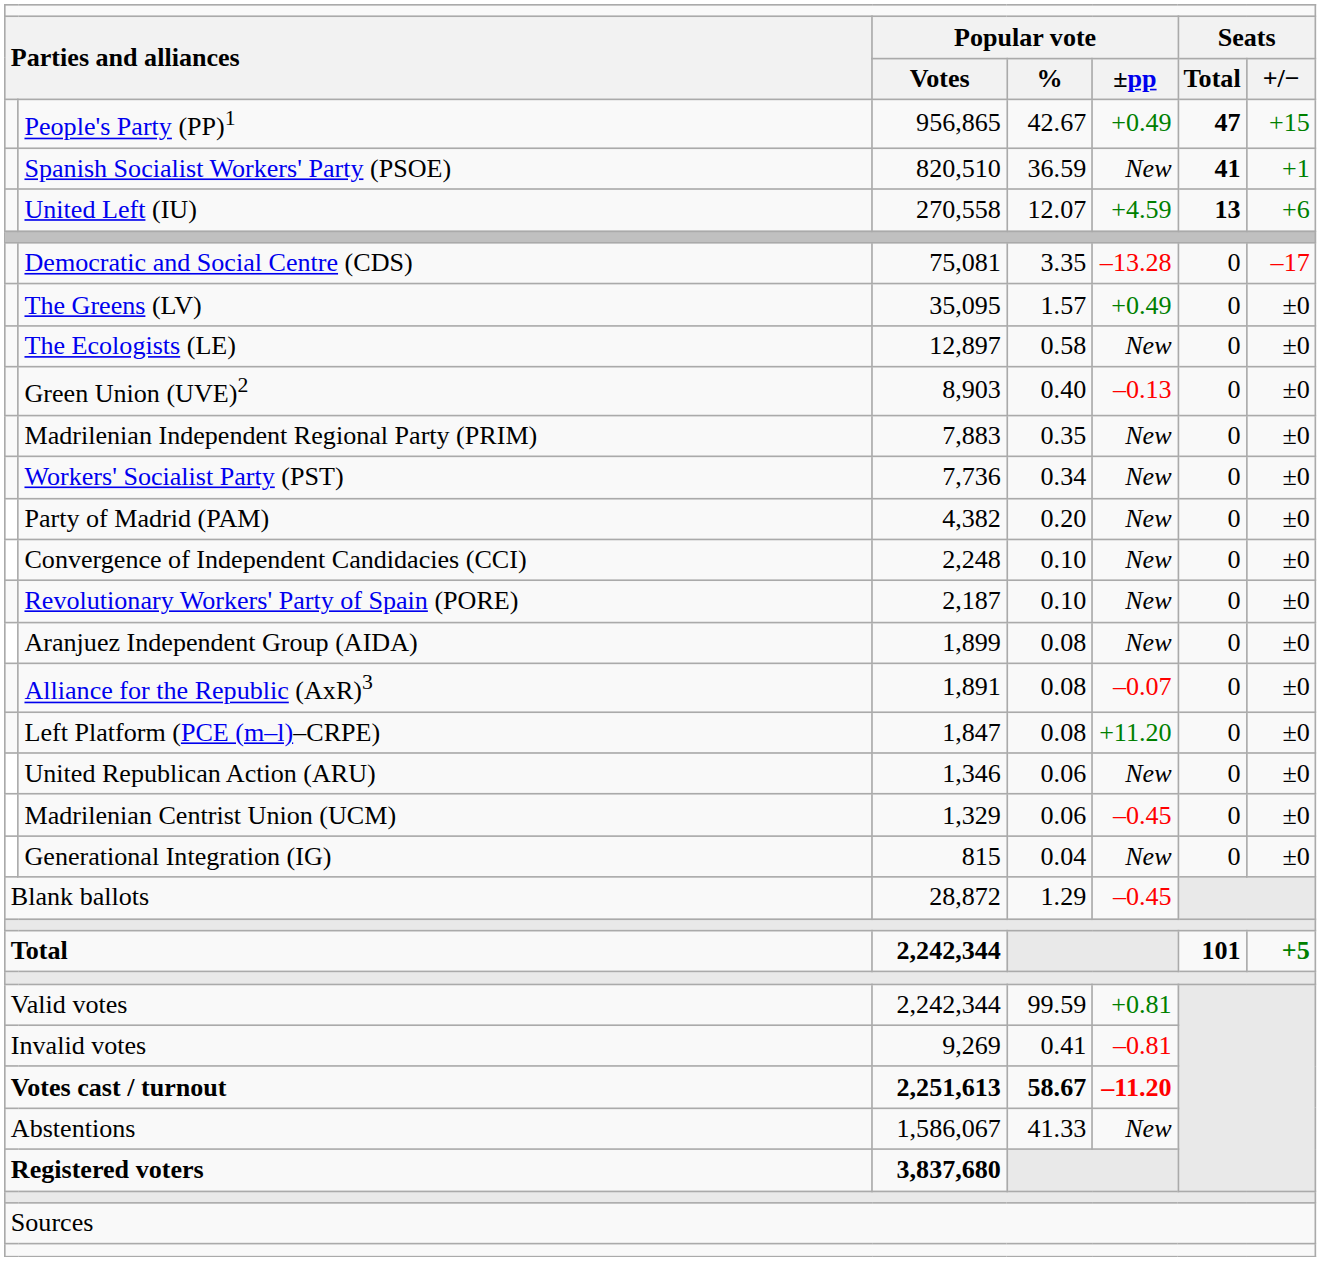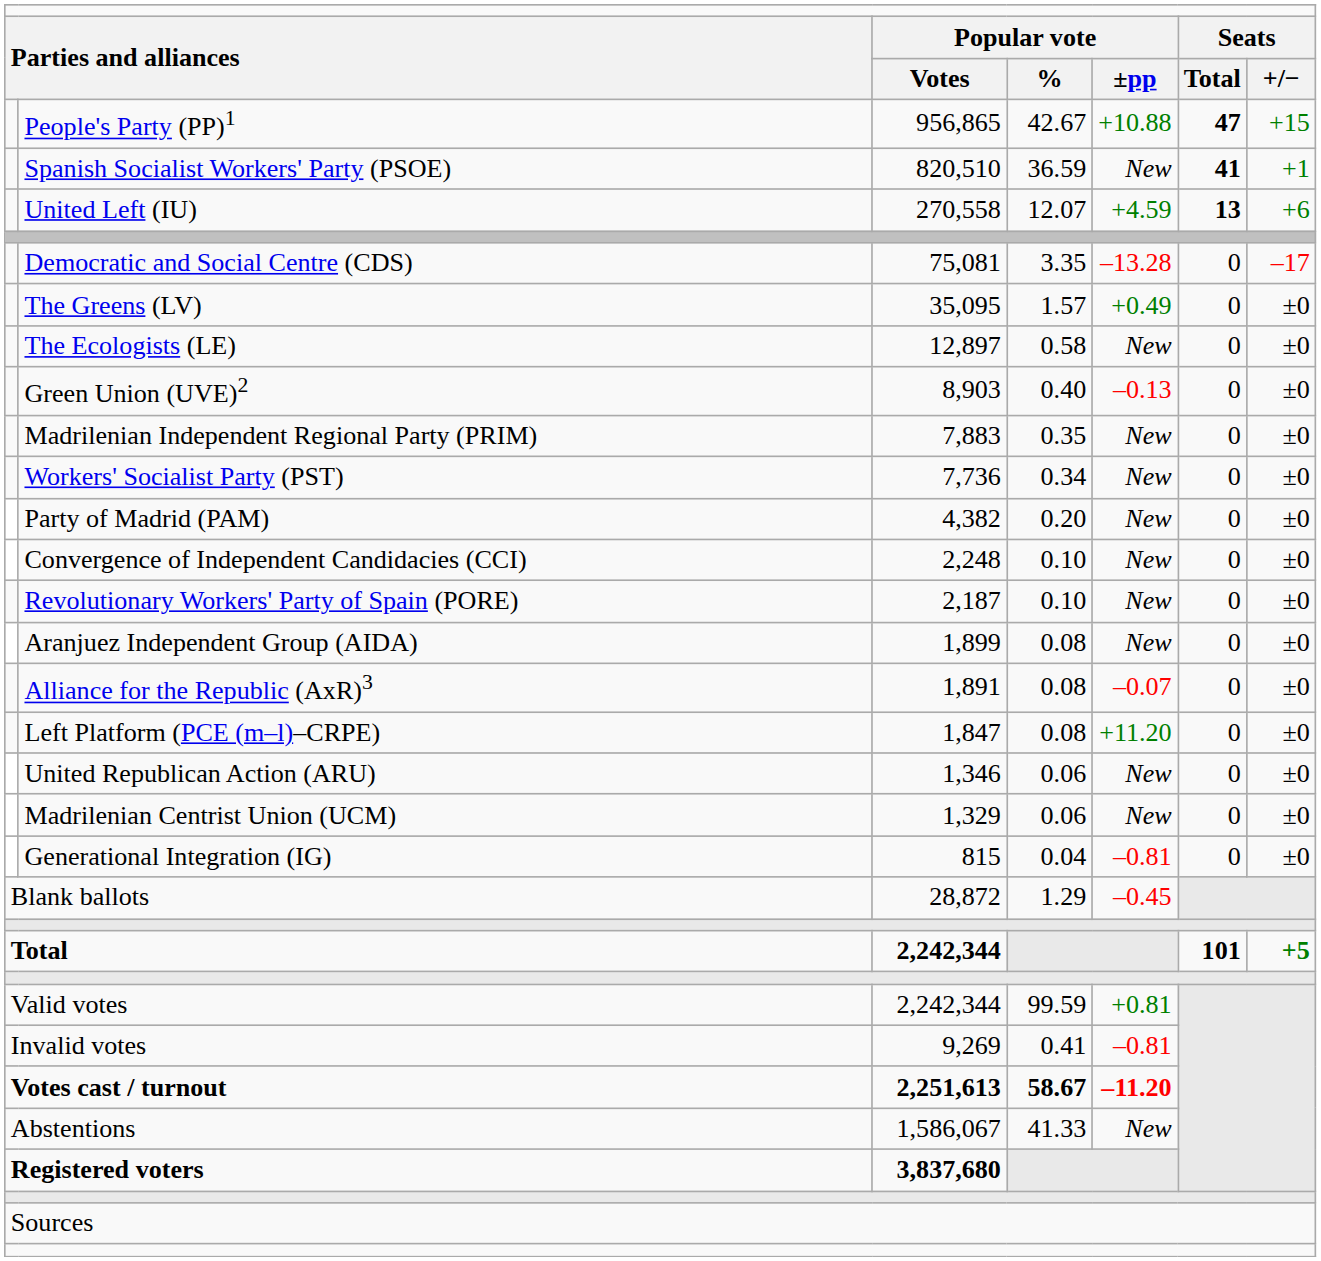(1141, 123) +0.49 -> (1135, 123) +10.88
(1142, 814) –0.45 -> (1148, 814) New
(1148, 856) New -> (1142, 856) –0.81
